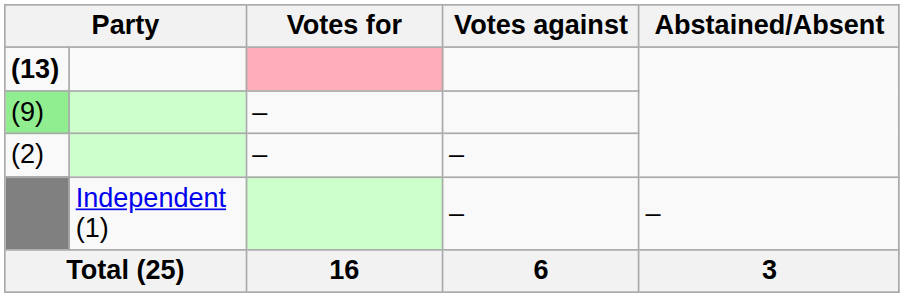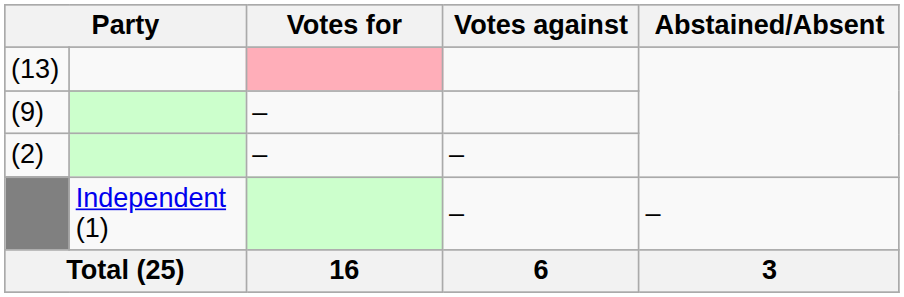(35, 68) bold -> (35, 68) normal
(28, 111) lightgreen background -> (28, 111) no background
